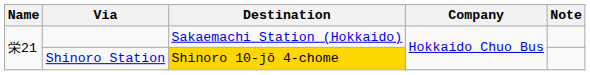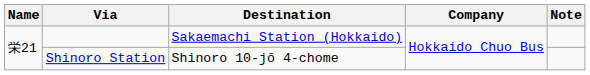(255, 59) gold background -> (255, 59) no background
